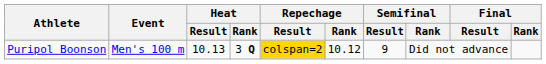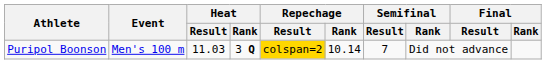(209, 49) 10.13 -> (209, 49) 11.03
(344, 49) 10.12 -> (344, 49) 10.14
(385, 49) 9 -> (385, 49) 7
